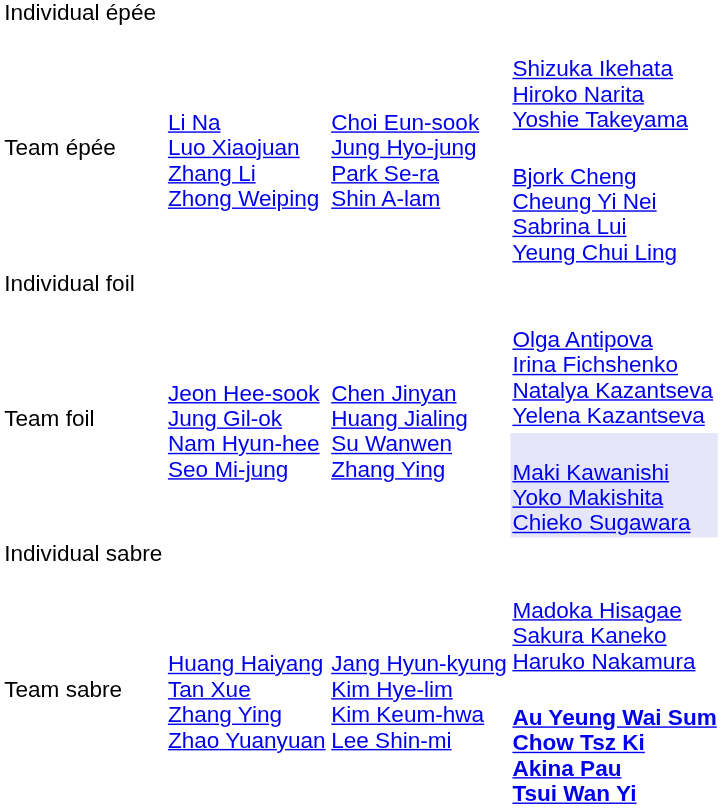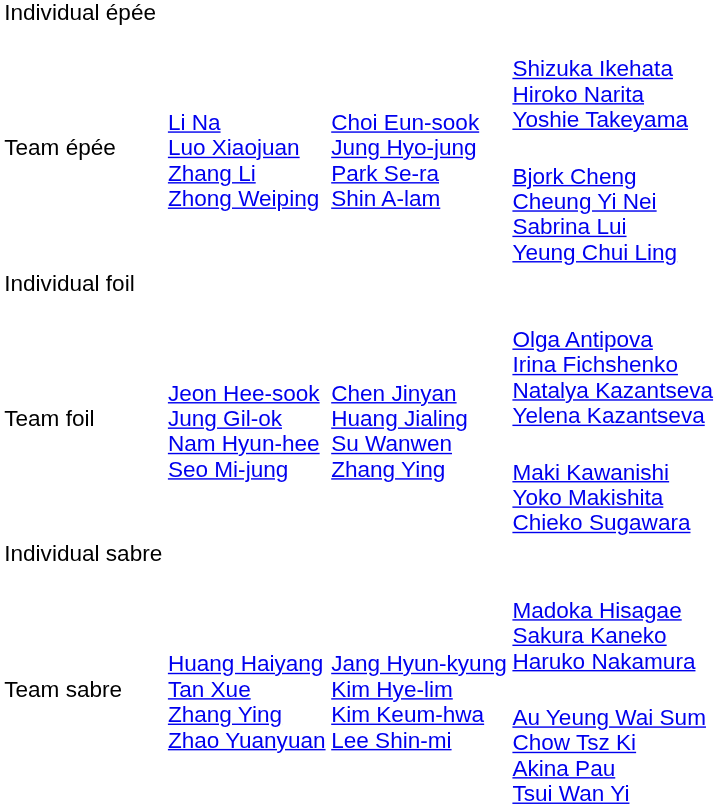(601, 497) lavender background -> (601, 497) no background
(615, 755) bold -> (609, 755) normal
